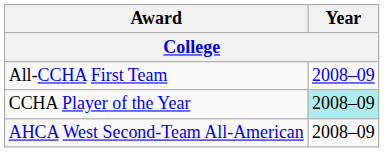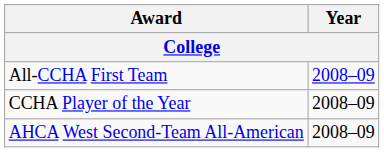(343, 103) paleturquoise background -> (343, 103) no background
